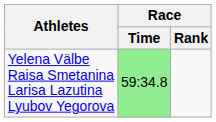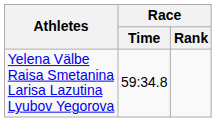(144, 83) lightgreen background -> (144, 83) no background
